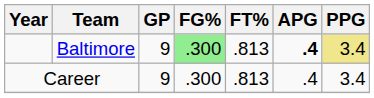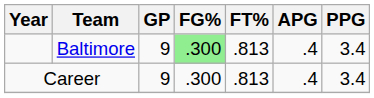(310, 49) bold -> (310, 49) normal
(353, 49) khaki background -> (353, 49) no background
